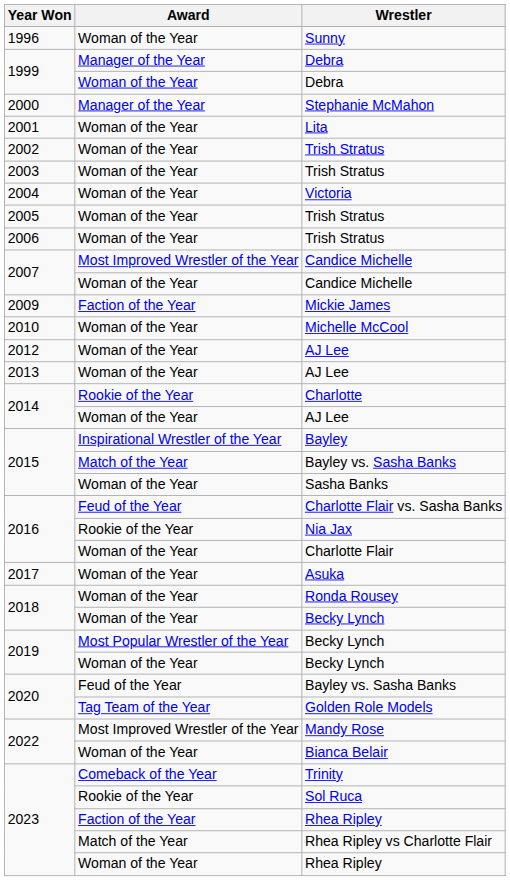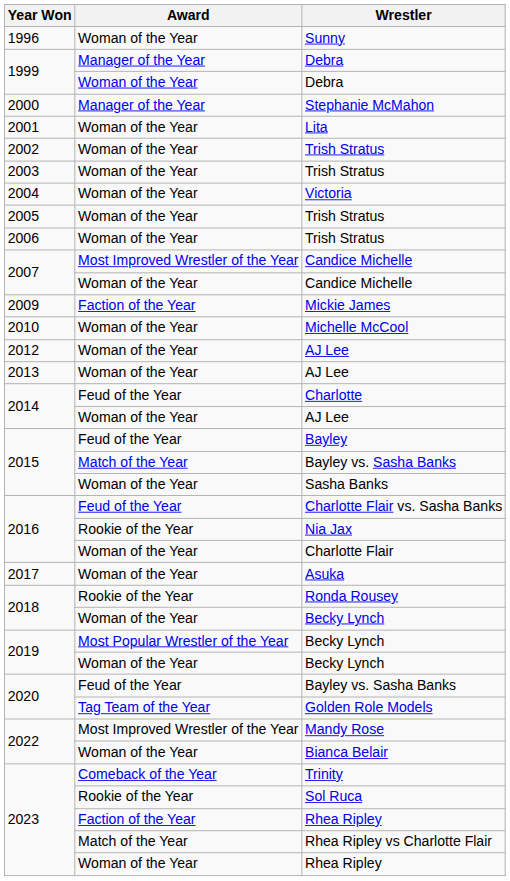(136, 395) Rookie of the Year -> (130, 395) Feud of the Year
(180, 439) Inspirational Wrestler of the Year -> (130, 439) Feud of the Year
(138, 596) Woman of the Year -> (136, 596) Rookie of the Year
